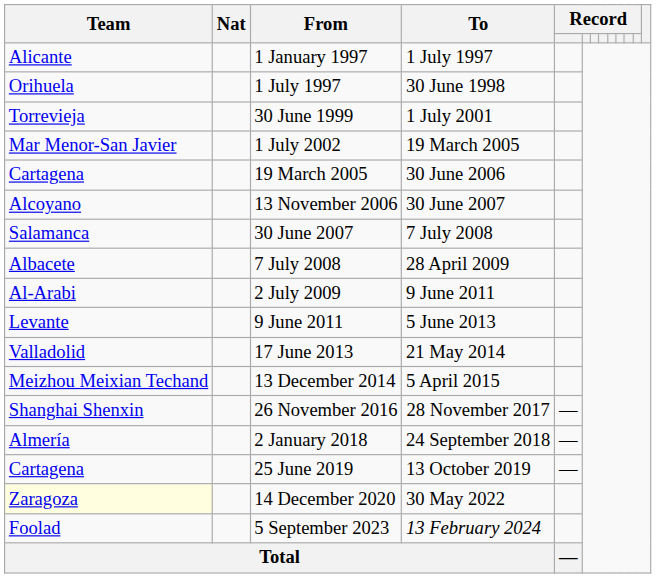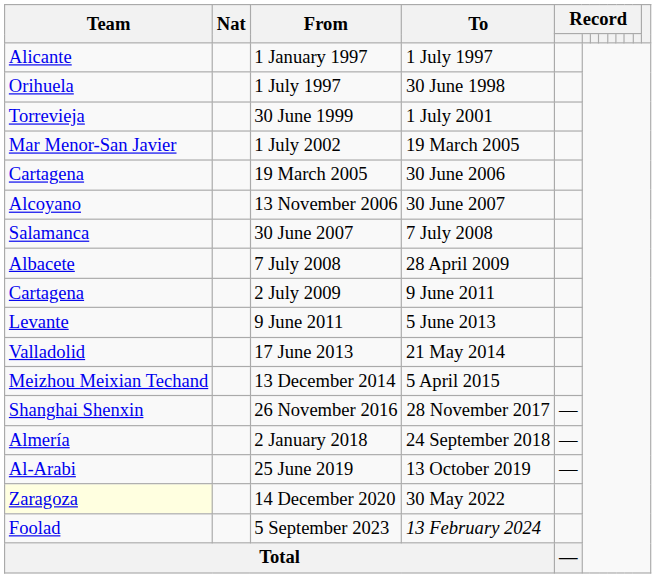(42, 292) Al-Arabi -> (46, 292) Cartagena
(46, 469) Cartagena -> (42, 469) Al-Arabi
